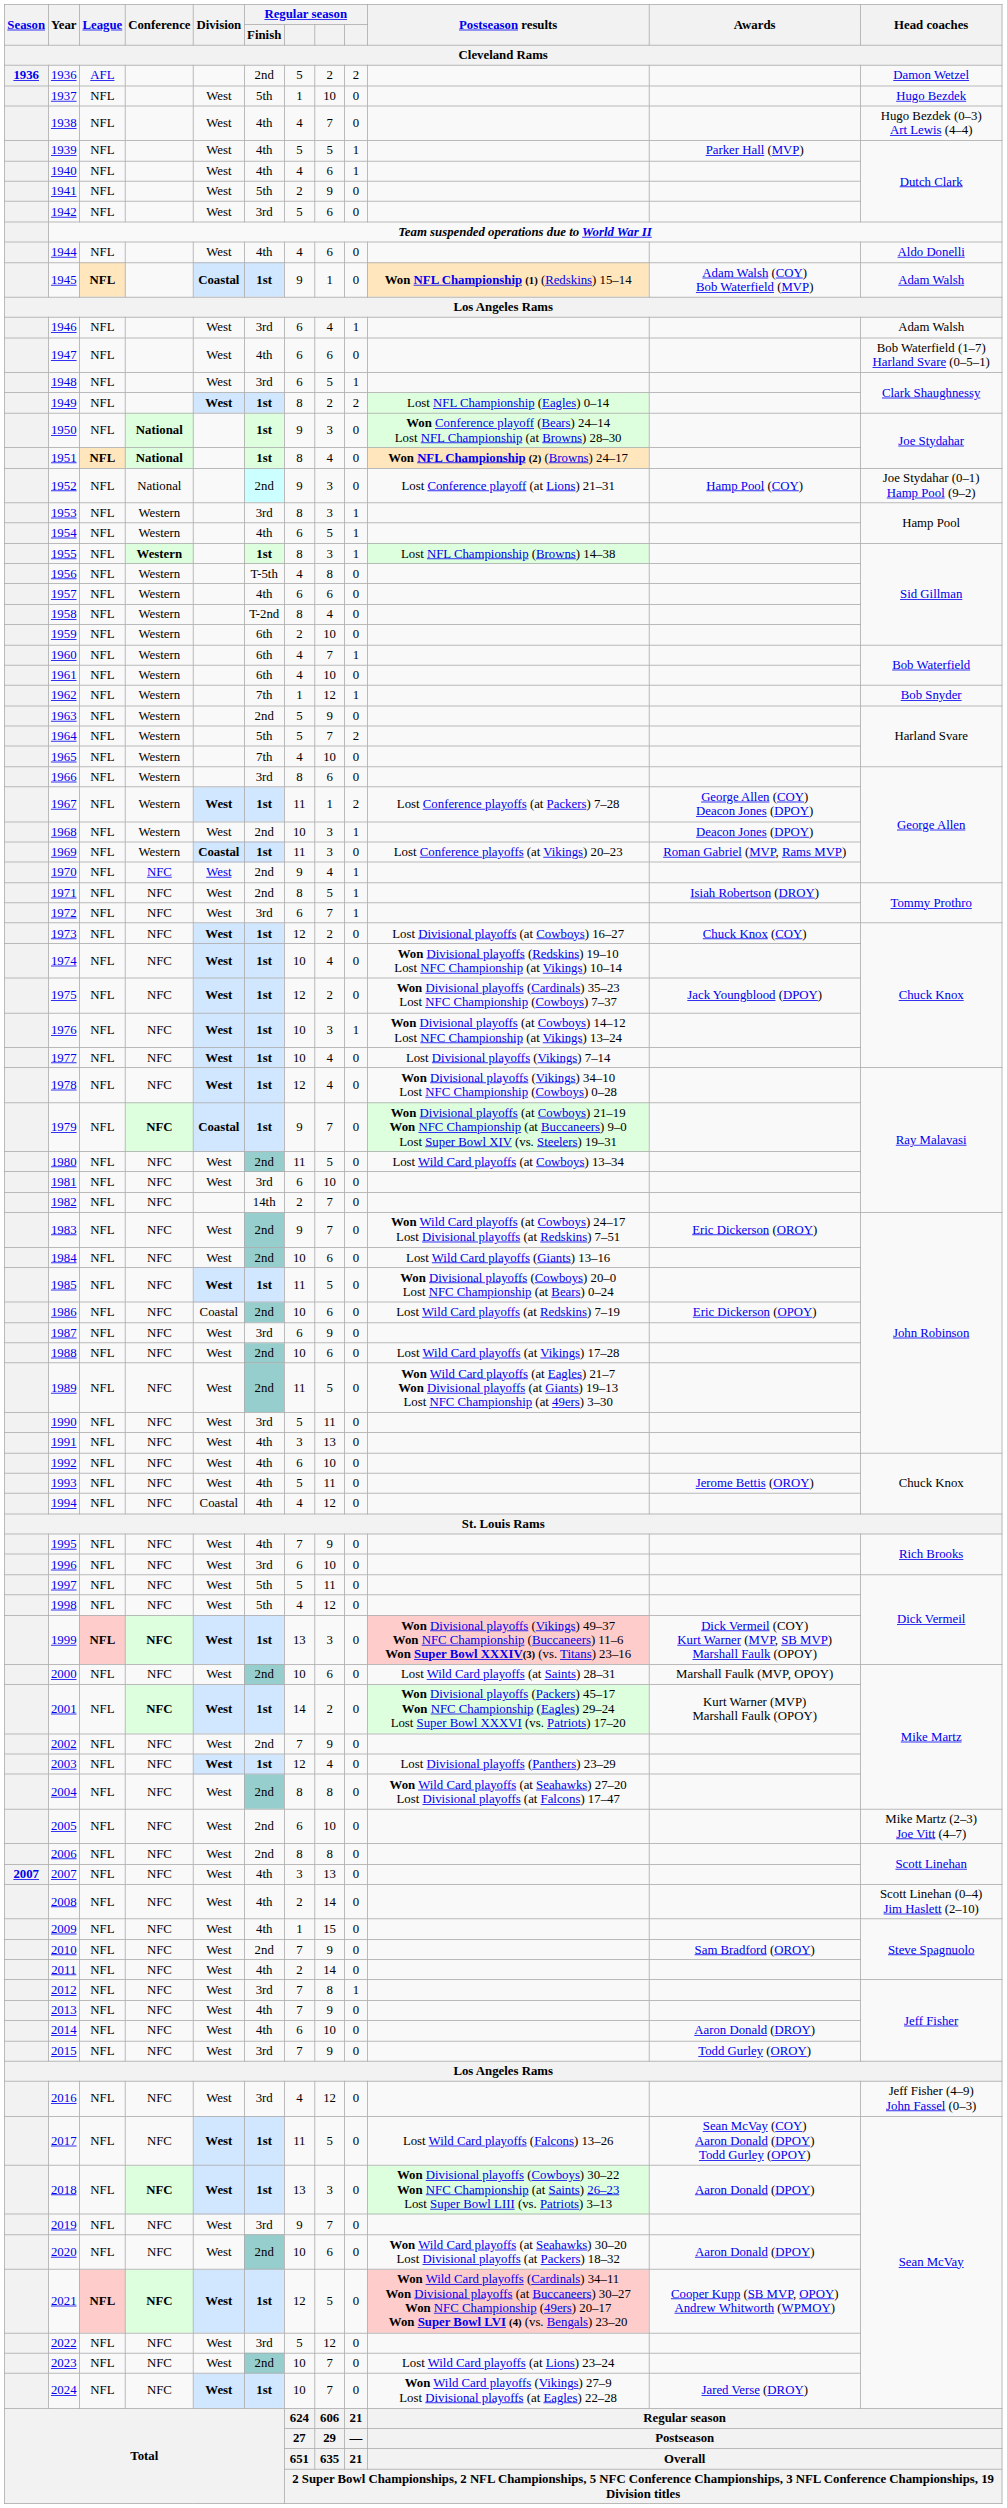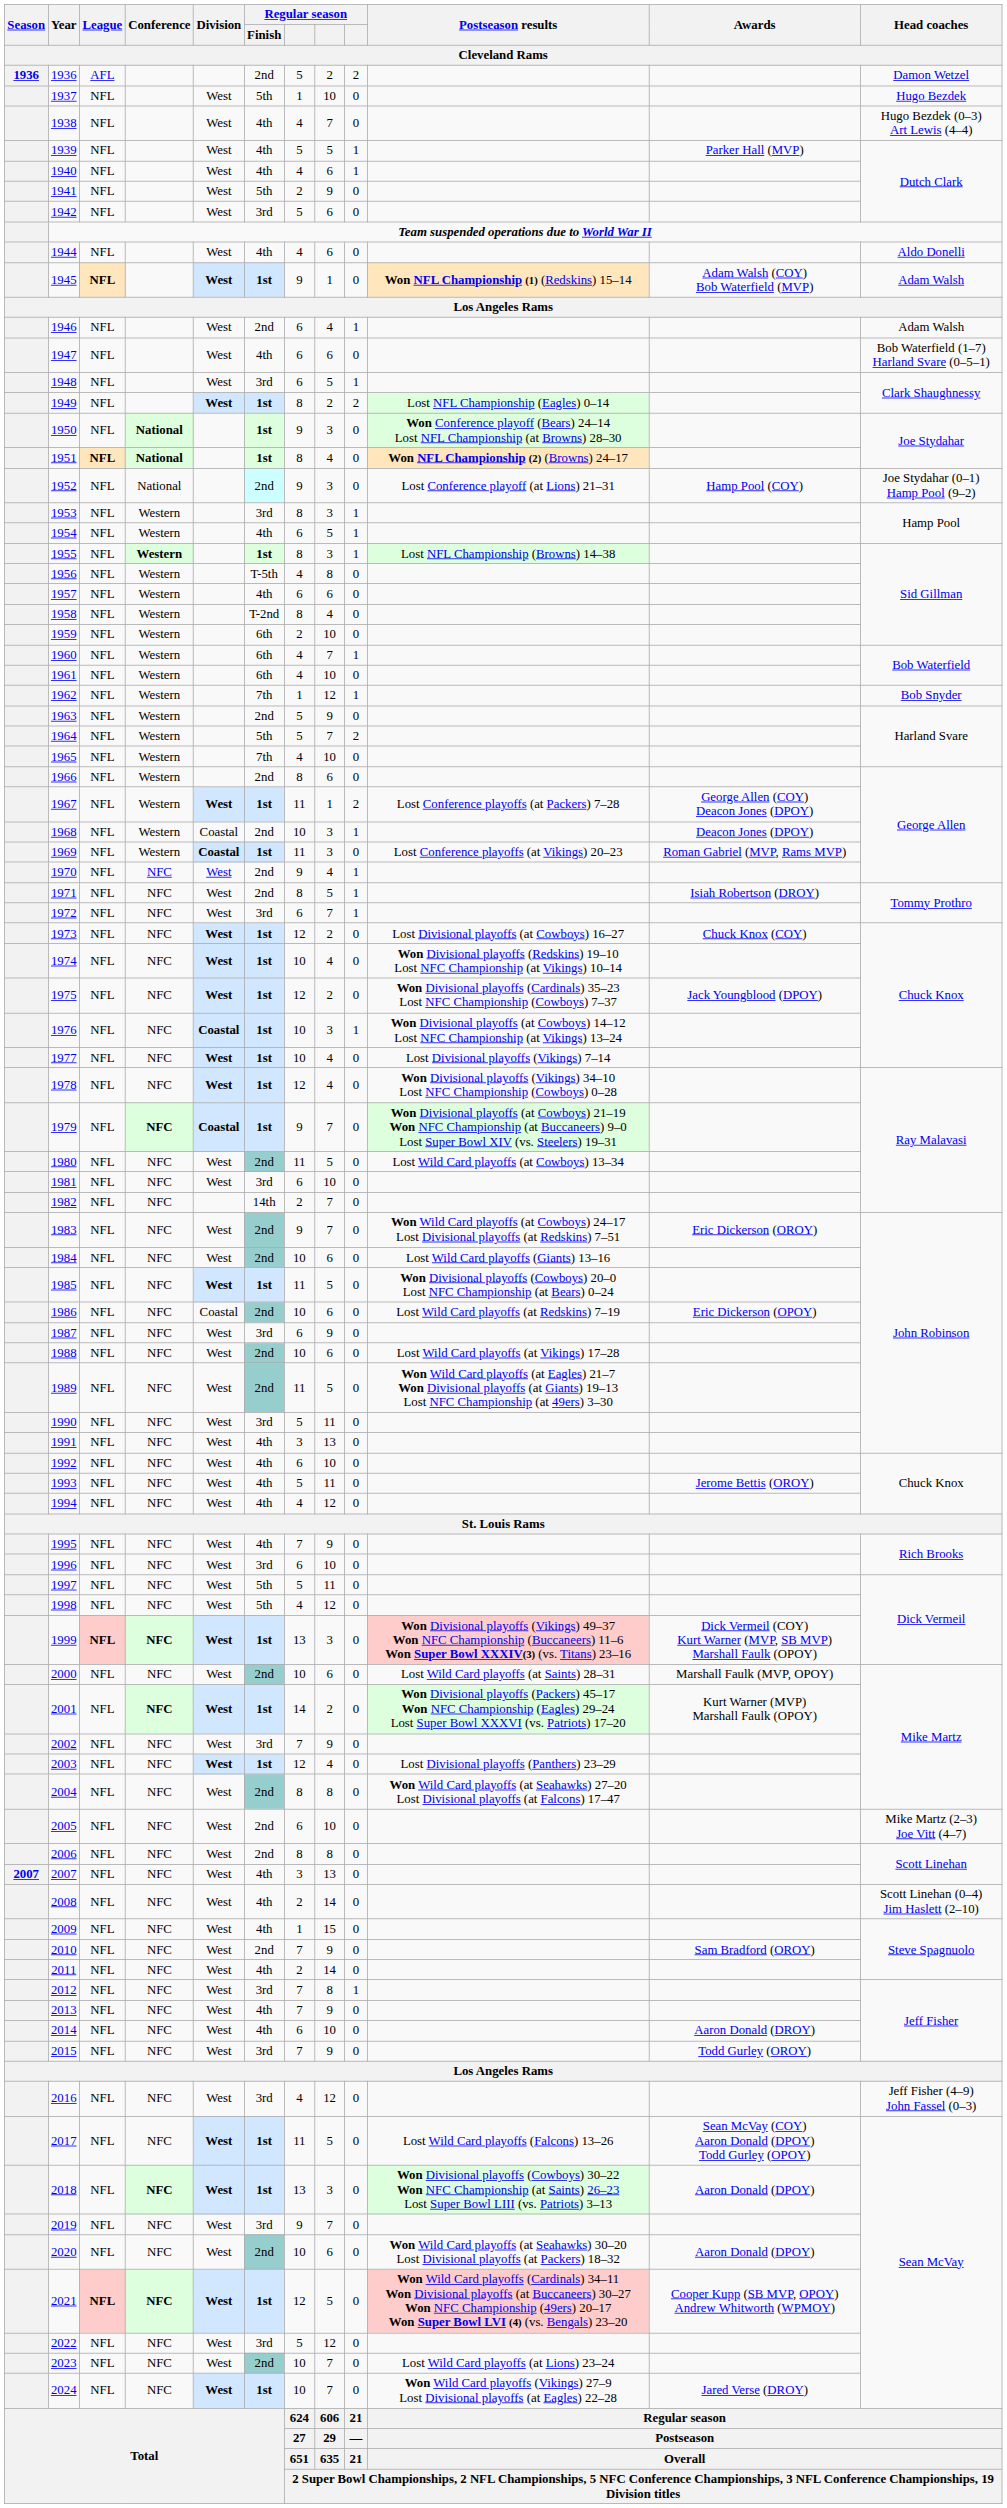(219, 279) Coastal -> (219, 279) West
(264, 327) 3rd -> (264, 327) 2nd
(264, 776) 3rd -> (264, 776) 2nd
(219, 831) West -> (219, 831) Coastal
(219, 1030) West -> (219, 1030) Coastal
(219, 1503) Coastal -> (219, 1503) West
(264, 1743) 2nd -> (264, 1743) 3rd
